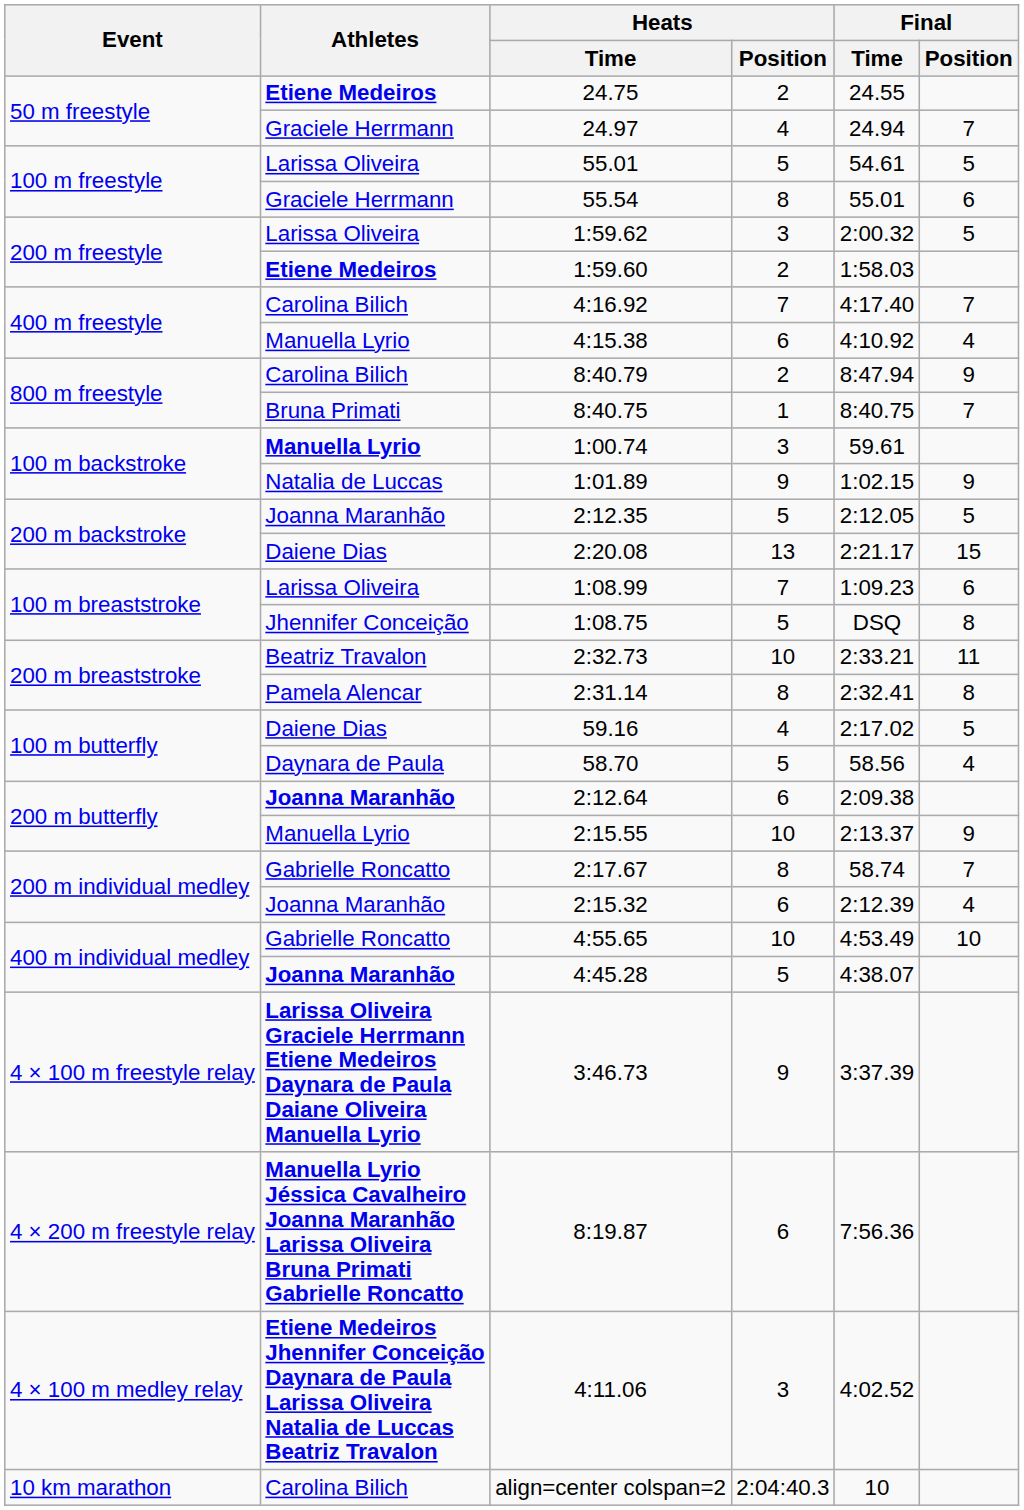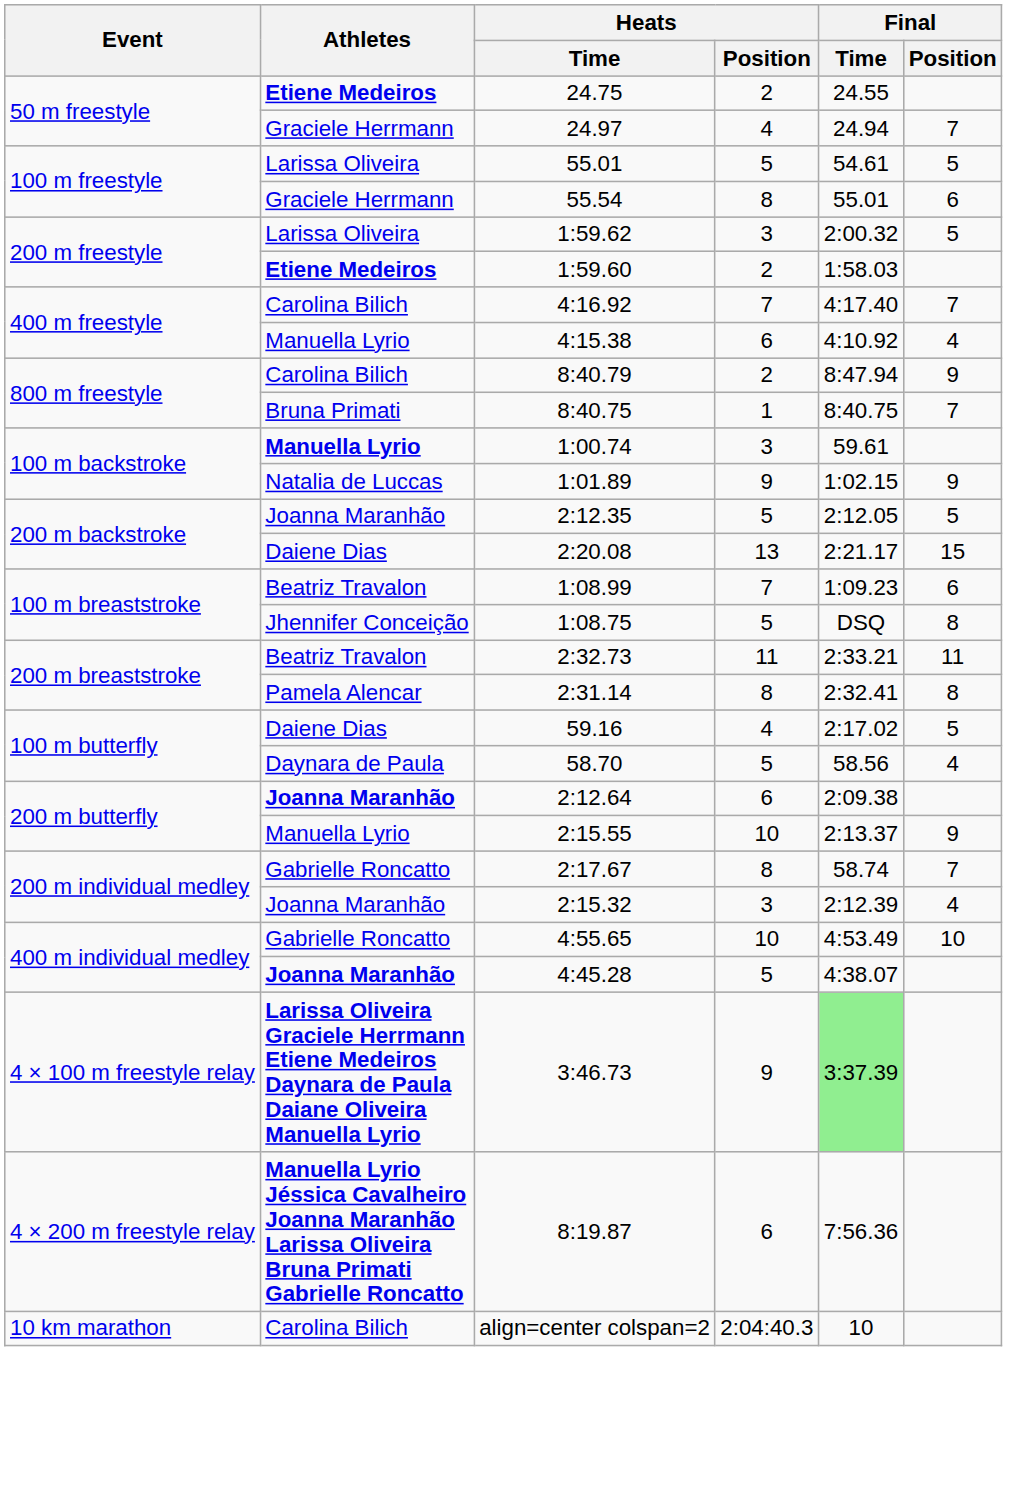(342, 587) Larissa Oliveira -> (346, 587) Beatriz Travalon
(783, 658) 10 -> (767, 658) 11
(783, 904) 6 -> (767, 904) 3
(877, 1072) no background -> (861, 1072) lightgreen background
- row: (611, 1391)
